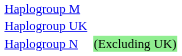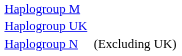(135, 43) lightgreen background -> (135, 43) no background
